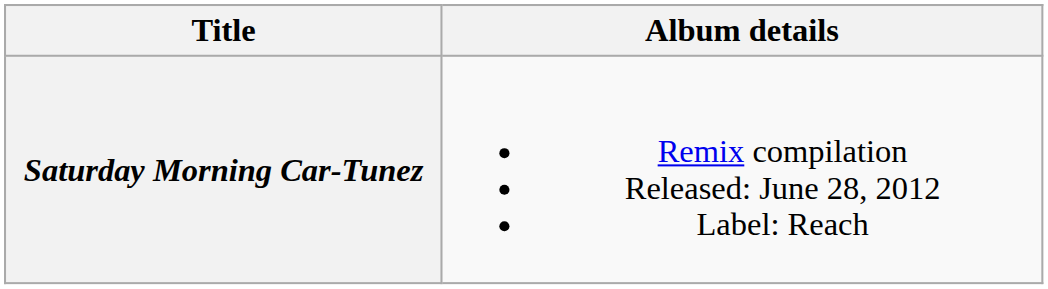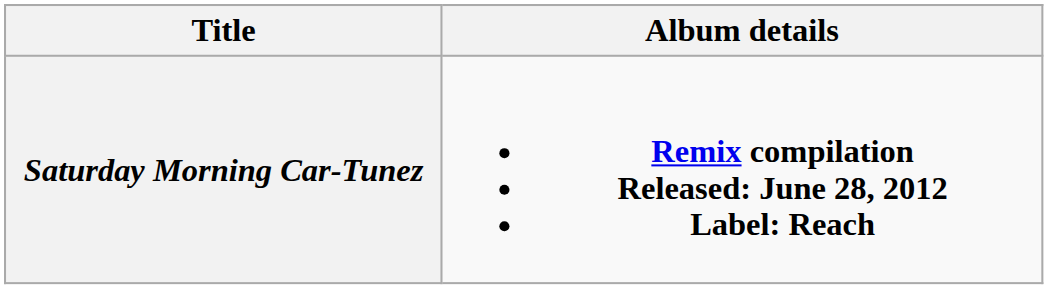(742, 188) normal -> (742, 188) bold
